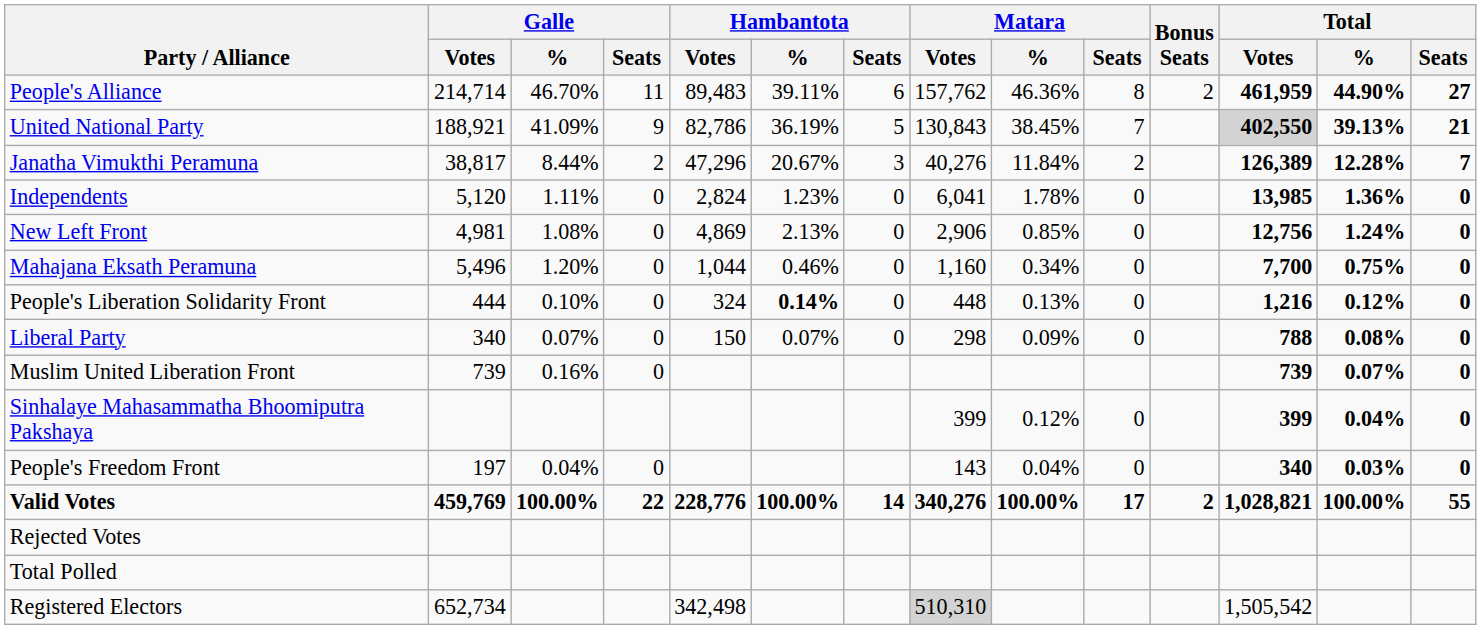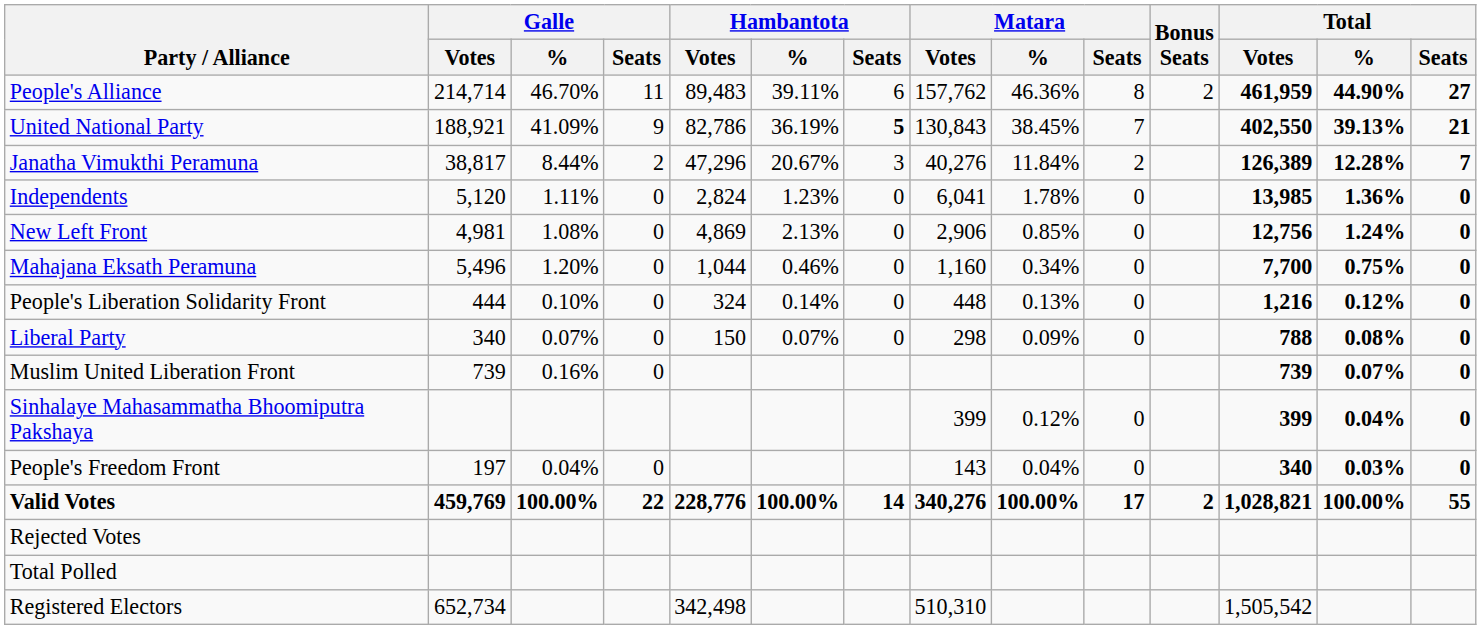(899, 127) normal -> (899, 127) bold
(1276, 127) lightgrey background -> (1276, 127) no background
(809, 302) bold -> (810, 302) normal
(950, 607) lightgrey background -> (950, 607) no background
